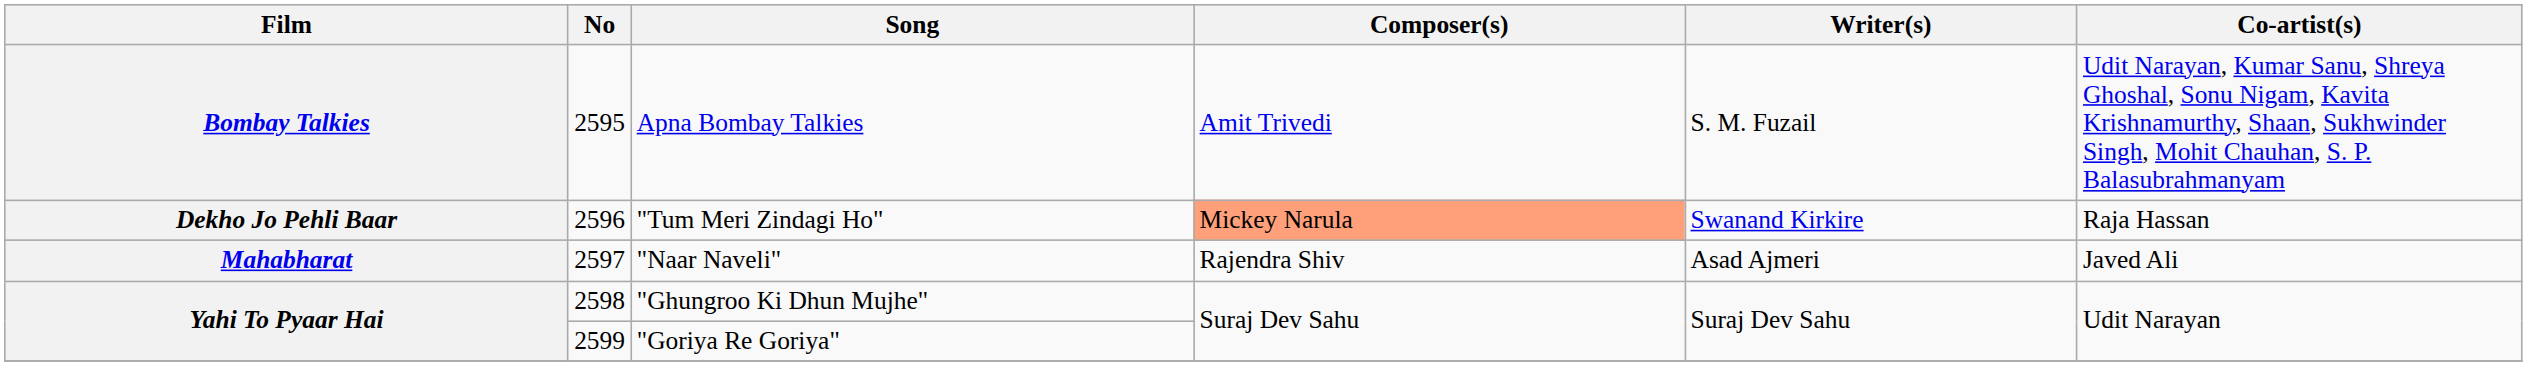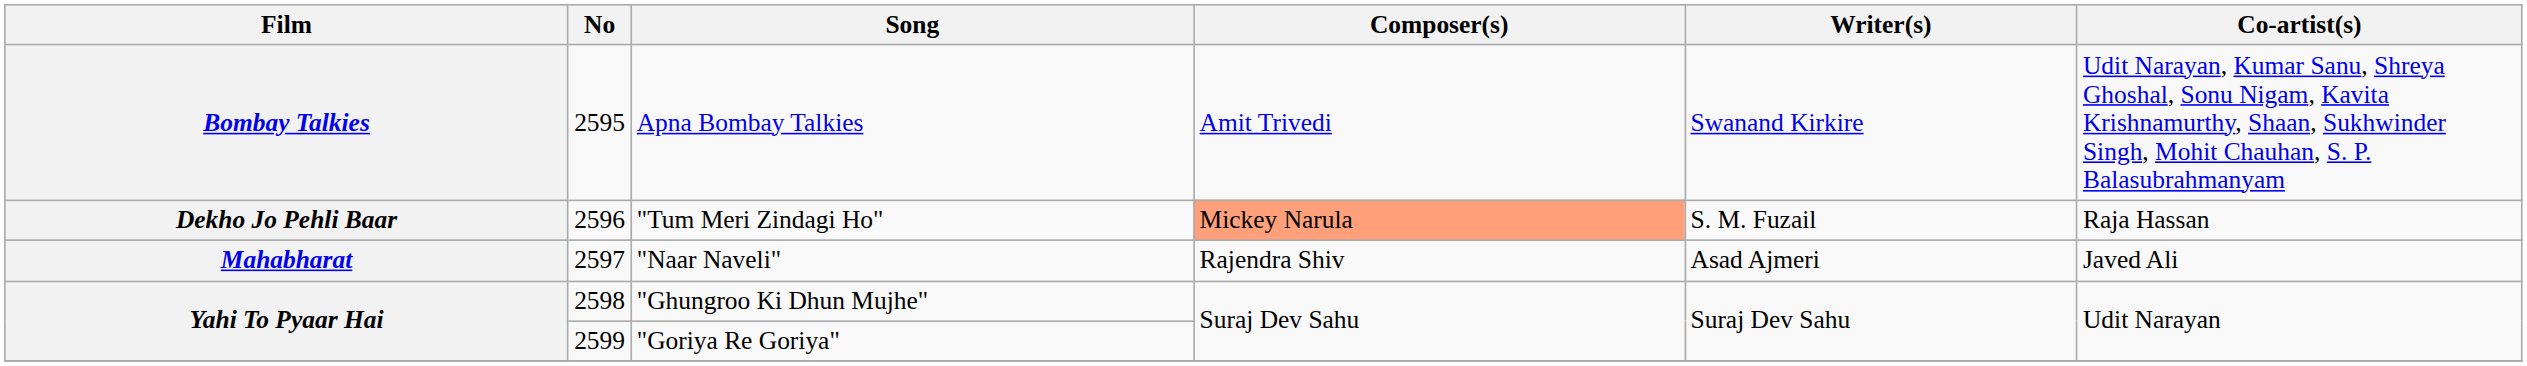(1753, 122) S. M. Fuzail -> (1777, 122) Swanand Kirkire
(1777, 219) Swanand Kirkire -> (1753, 219) S. M. Fuzail
